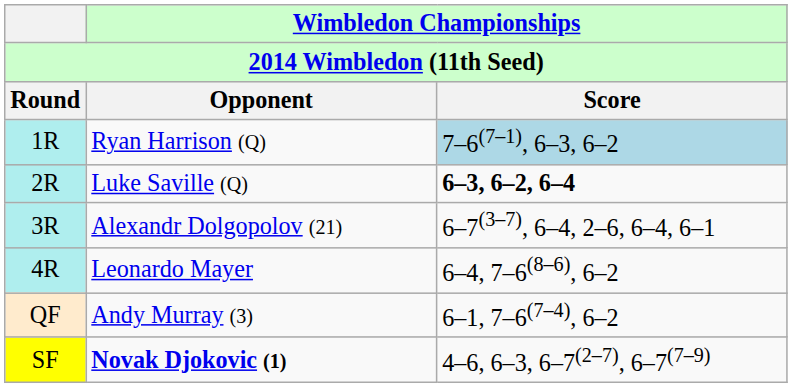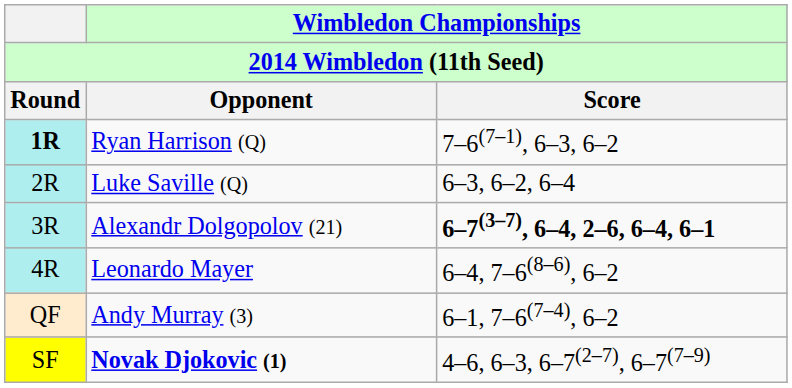(45, 141) normal -> (45, 141) bold
(530, 141) lightblue background -> (530, 141) no background
(509, 183) bold -> (509, 183) normal
(579, 225) normal -> (579, 225) bold
